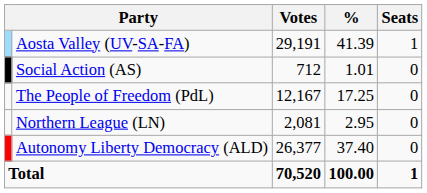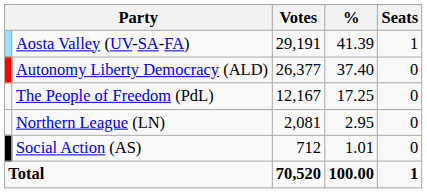rows swapped: (142, 148) <-> (79, 69)
